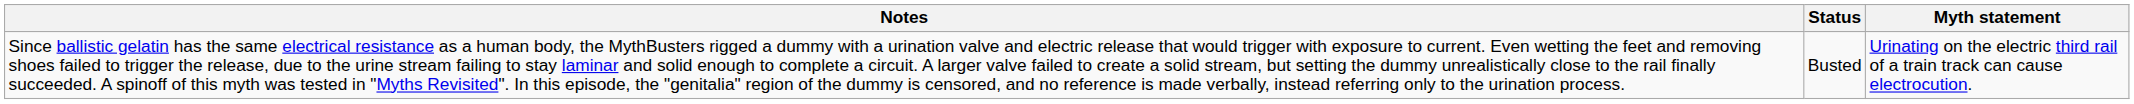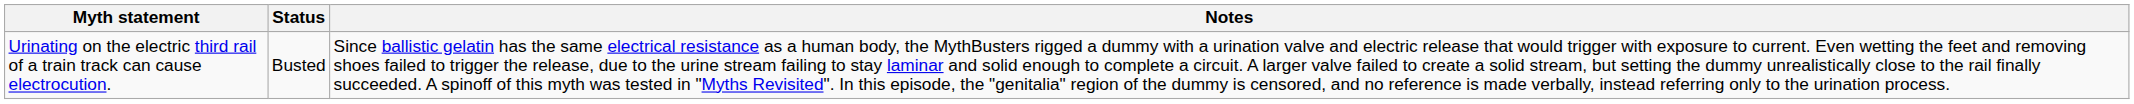columns swapped: (1997, 18) <-> (904, 18)
